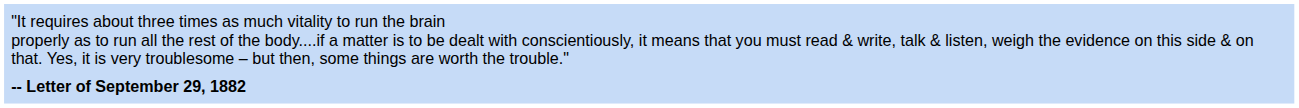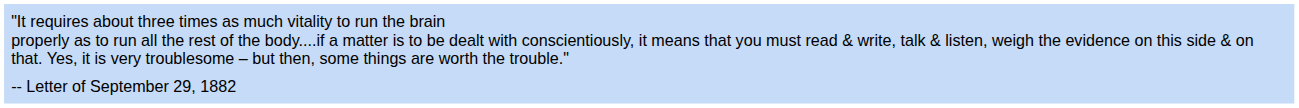(129, 87) bold -> (124, 87) normal
